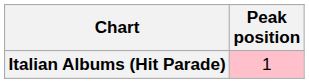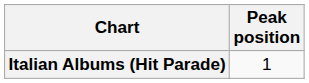(267, 64) pink background -> (267, 64) no background
